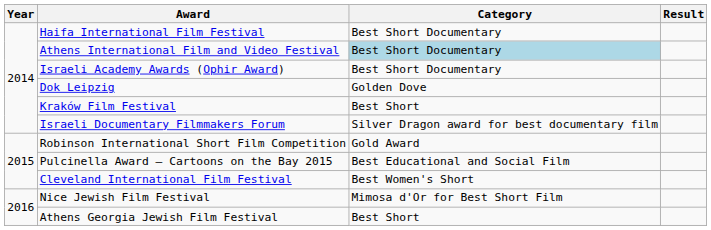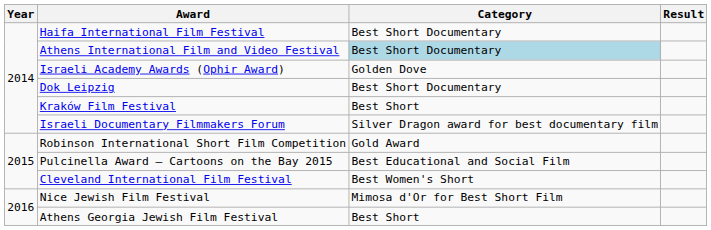(426, 69) Best Short Documentary -> (389, 69) Golden Dove
(389, 87) Golden Dove -> (426, 87) Best Short Documentary
